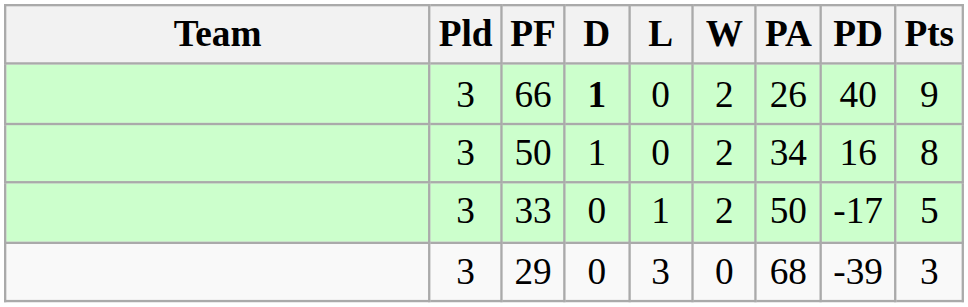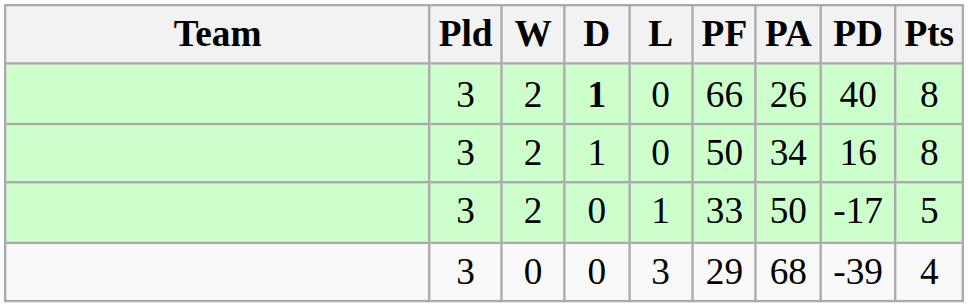columns swapped: (724, 34) <-> (533, 34)
(929, 93) 9 -> (929, 93) 8
(929, 270) 3 -> (929, 270) 4
